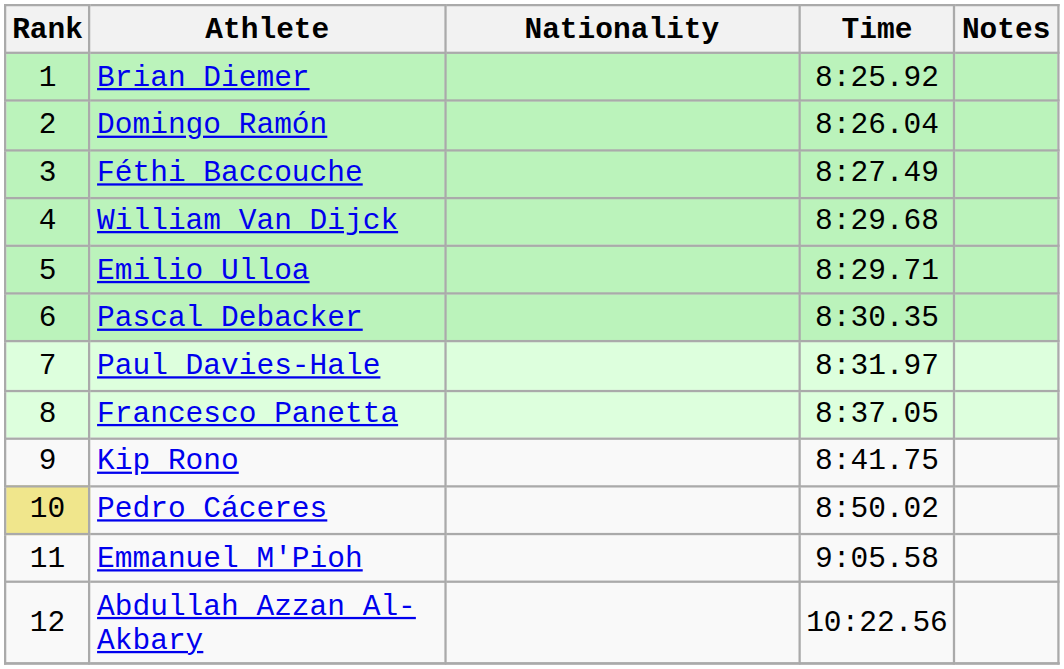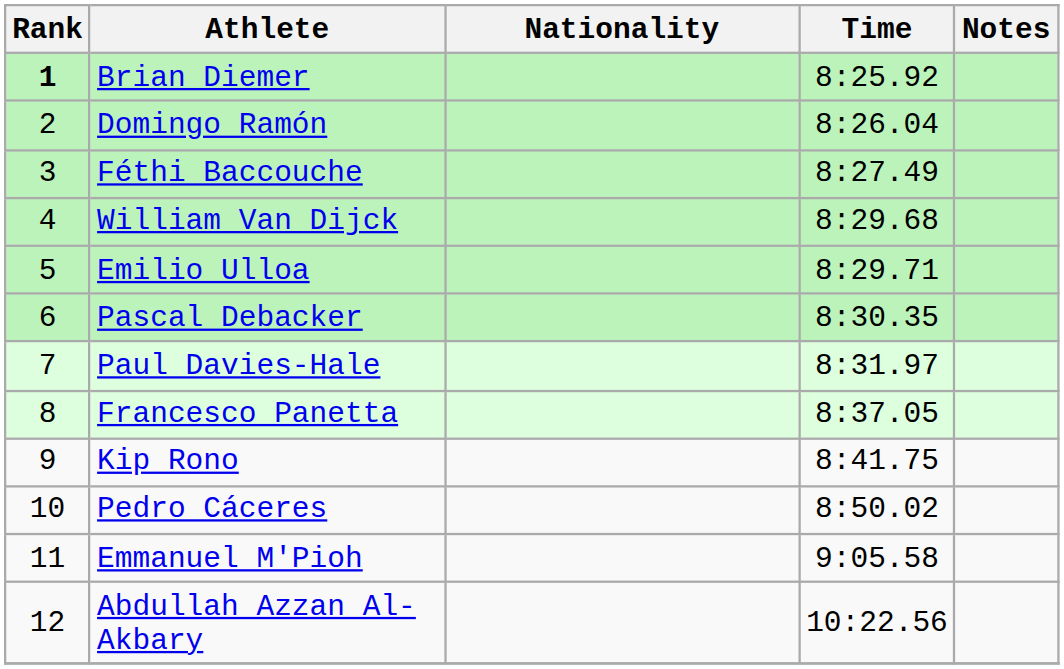(48, 77) normal -> (48, 77) bold
(48, 510) khaki background -> (48, 510) no background
